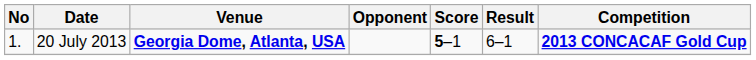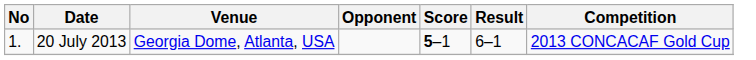(239, 41) bold -> (234, 41) normal
(644, 41) bold -> (630, 41) normal
